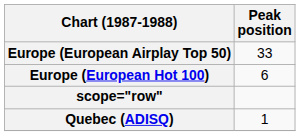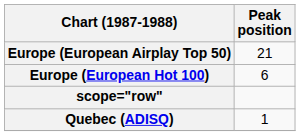(265, 53) 33 -> (265, 53) 21
